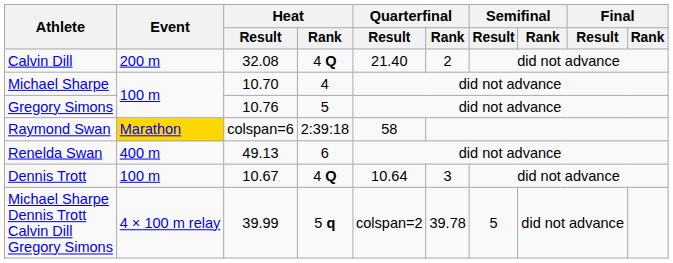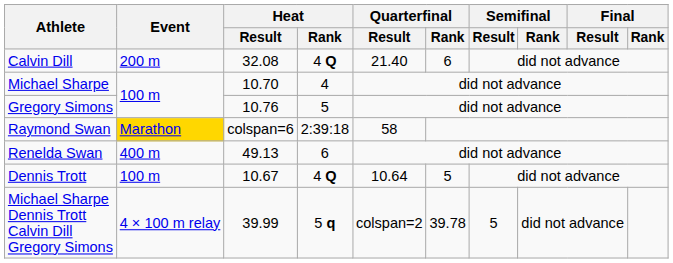(448, 61) 2 -> (448, 61) 6
(448, 176) 3 -> (448, 176) 5
